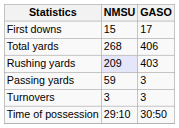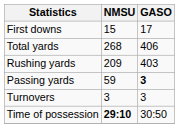(113, 64) lavender background -> (113, 64) no background
(143, 81) normal -> (143, 81) bold
(117, 115) normal -> (117, 115) bold
